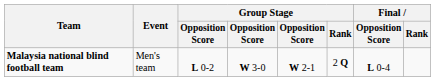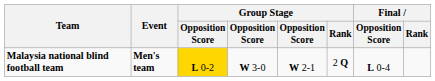(148, 62) normal -> (146, 62) bold
(203, 68) no background -> (203, 68) gold background
